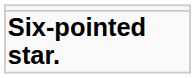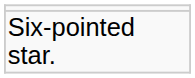(77, 42) bold -> (71, 42) normal
